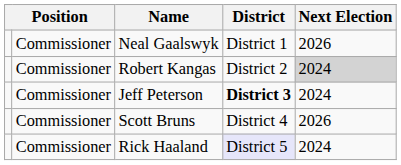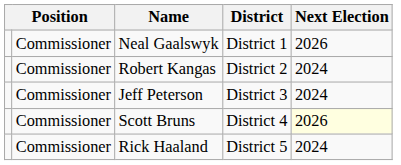(315, 69) lightgrey background -> (311, 69) no background
(259, 95) bold -> (257, 95) normal
(315, 120) no background -> (311, 120) lightyellow background
(257, 146) lavender background -> (257, 146) no background
